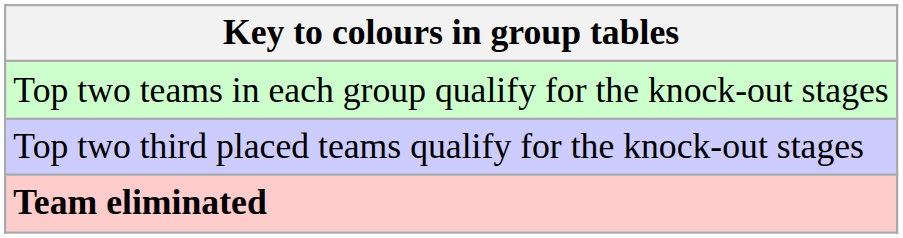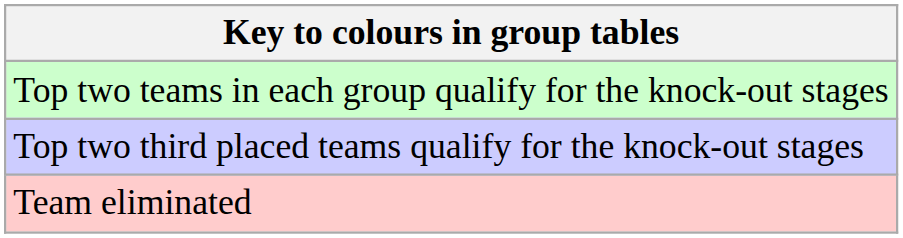(140, 202) bold -> (132, 202) normal
